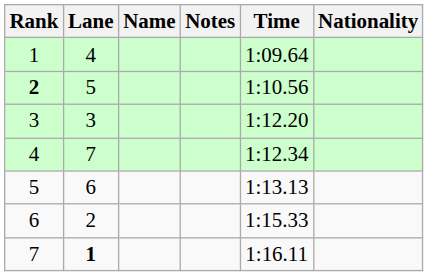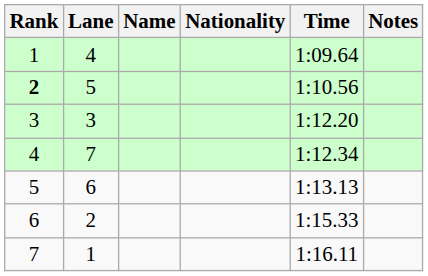columns swapped: (368, 21) <-> (210, 21)
(91, 253) bold -> (91, 253) normal
